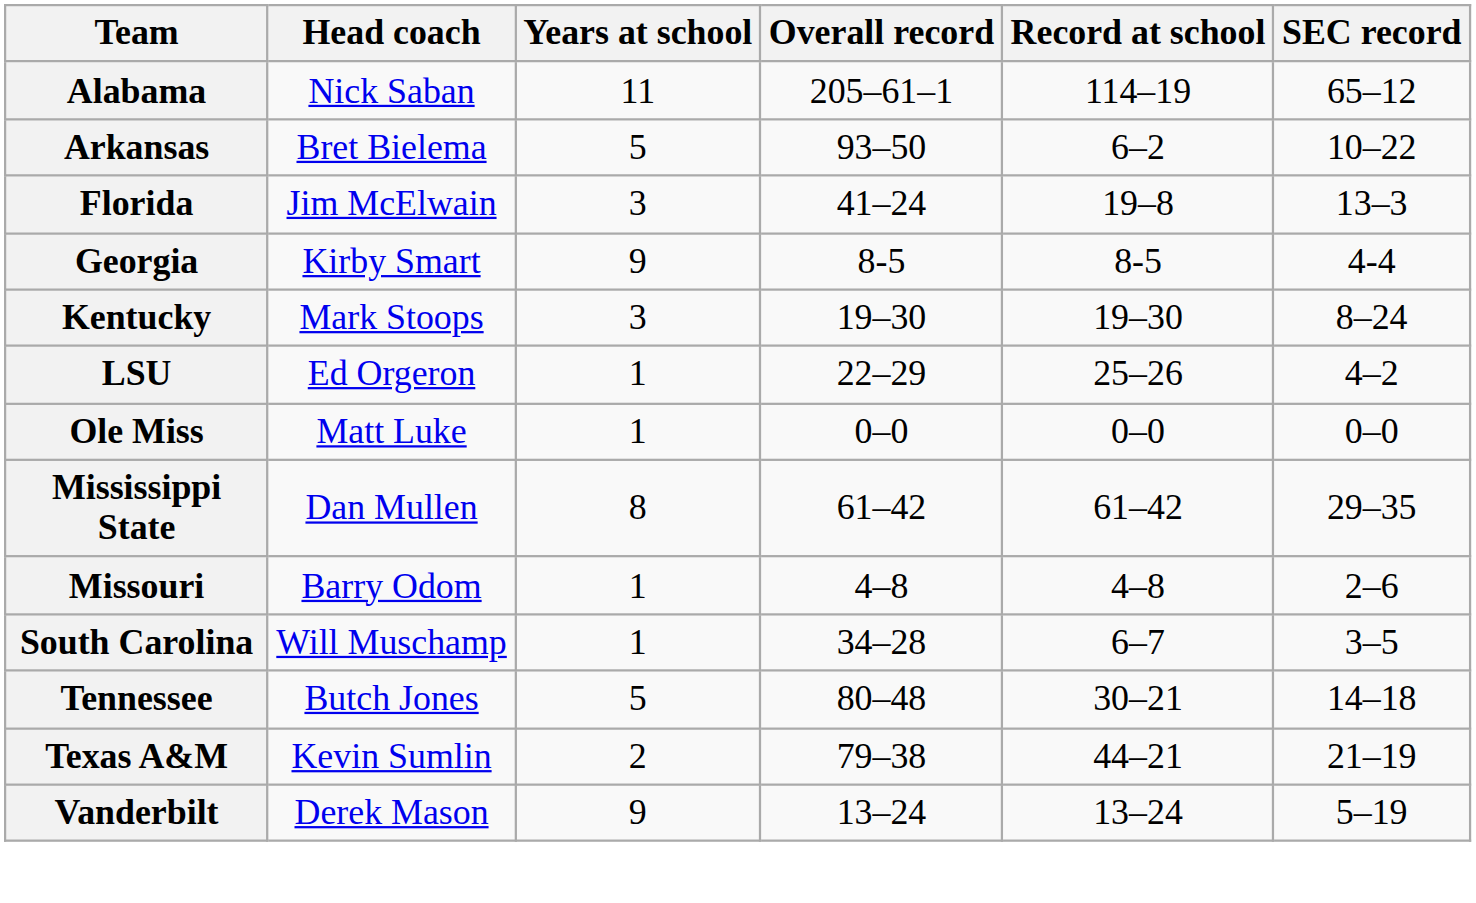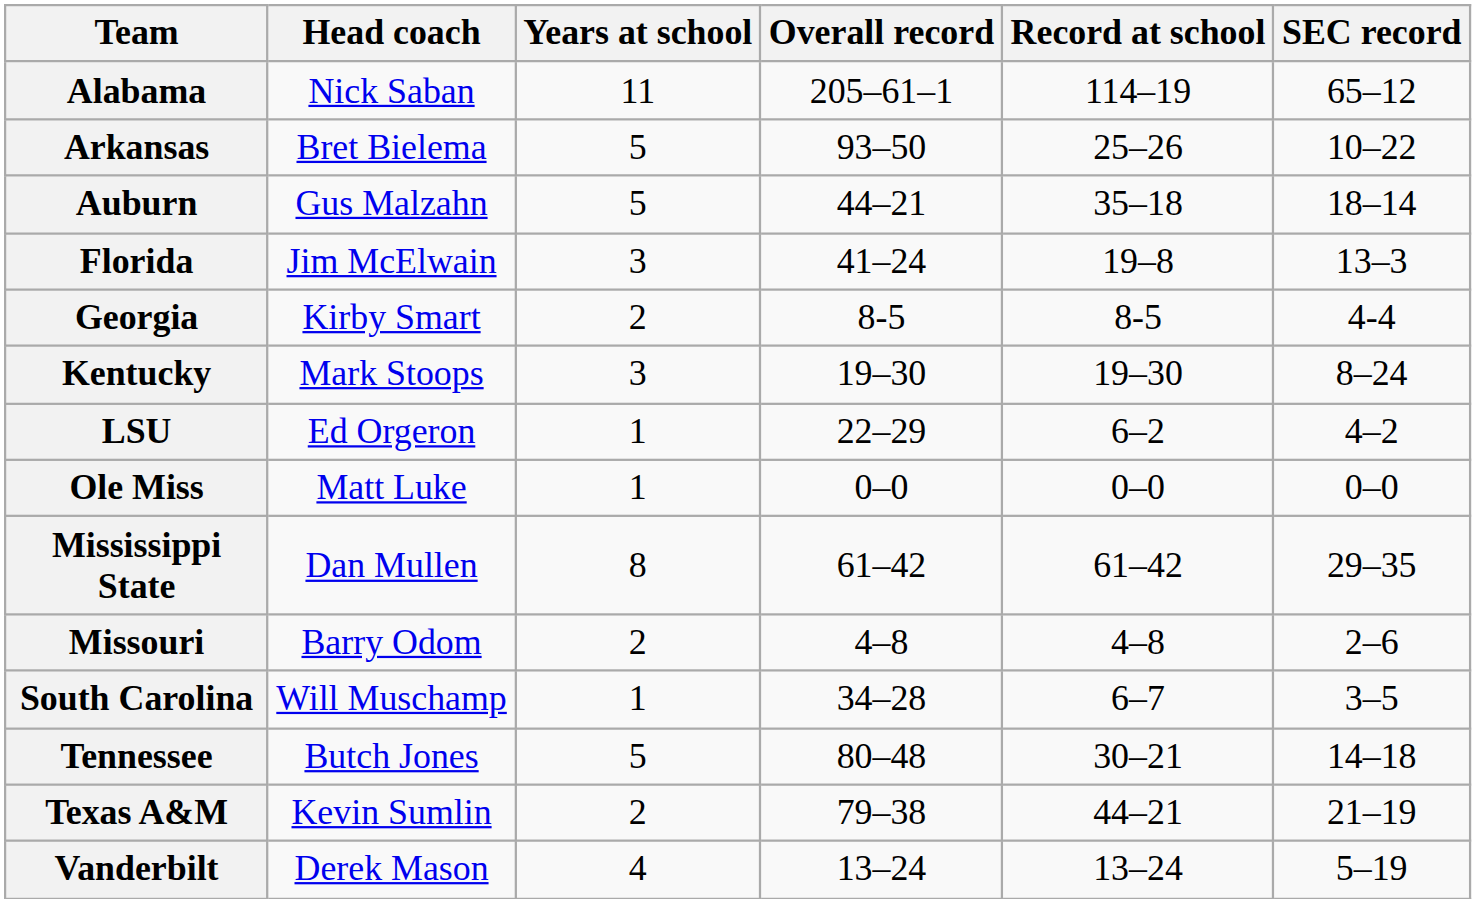(1138, 146) 6–2 -> (1138, 146) 25–26
+ row: (137, 203)
(638, 260) 9 -> (638, 317) 2
(1138, 373) 25–26 -> (1138, 430) 6–2
(638, 584) 1 -> (638, 641) 2
(638, 812) 9 -> (638, 868) 4
